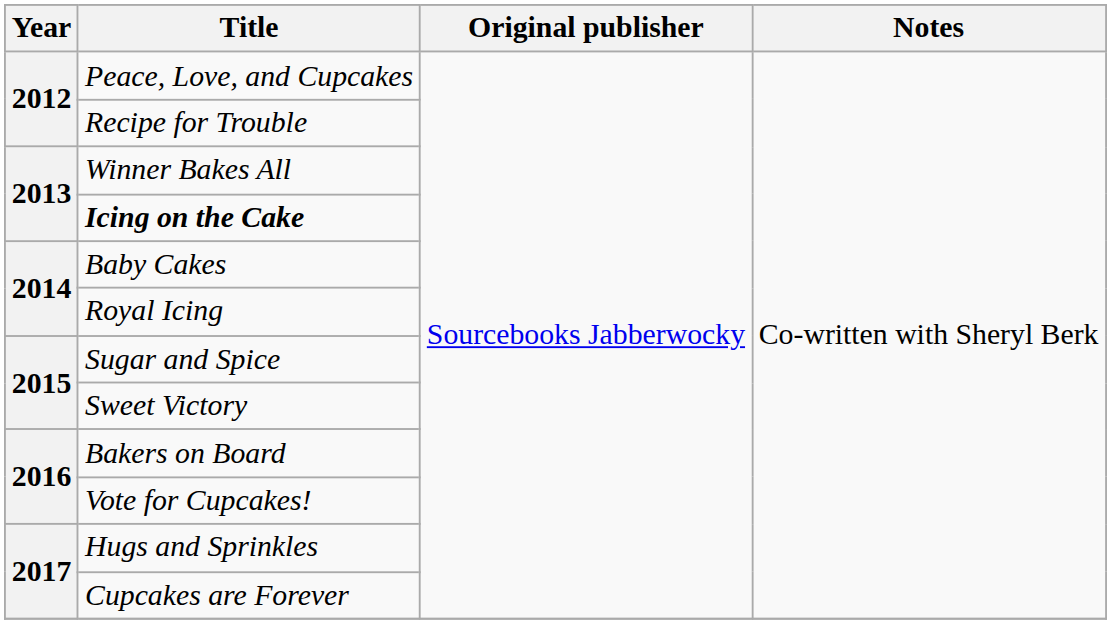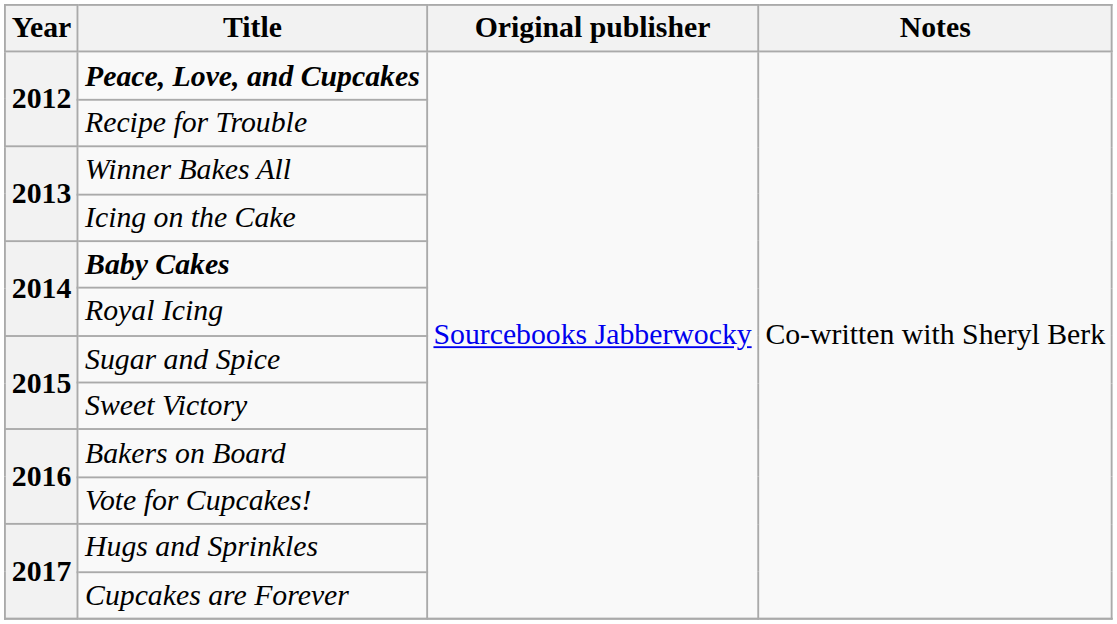(249, 75) normal -> (252, 75) bold
(195, 216) bold -> (190, 216) normal
(156, 264) normal -> (157, 264) bold
